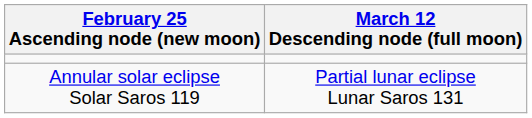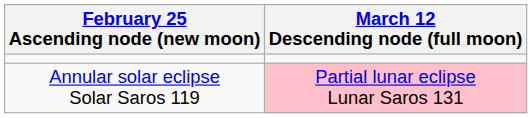(396, 87) no background -> (396, 87) pink background
